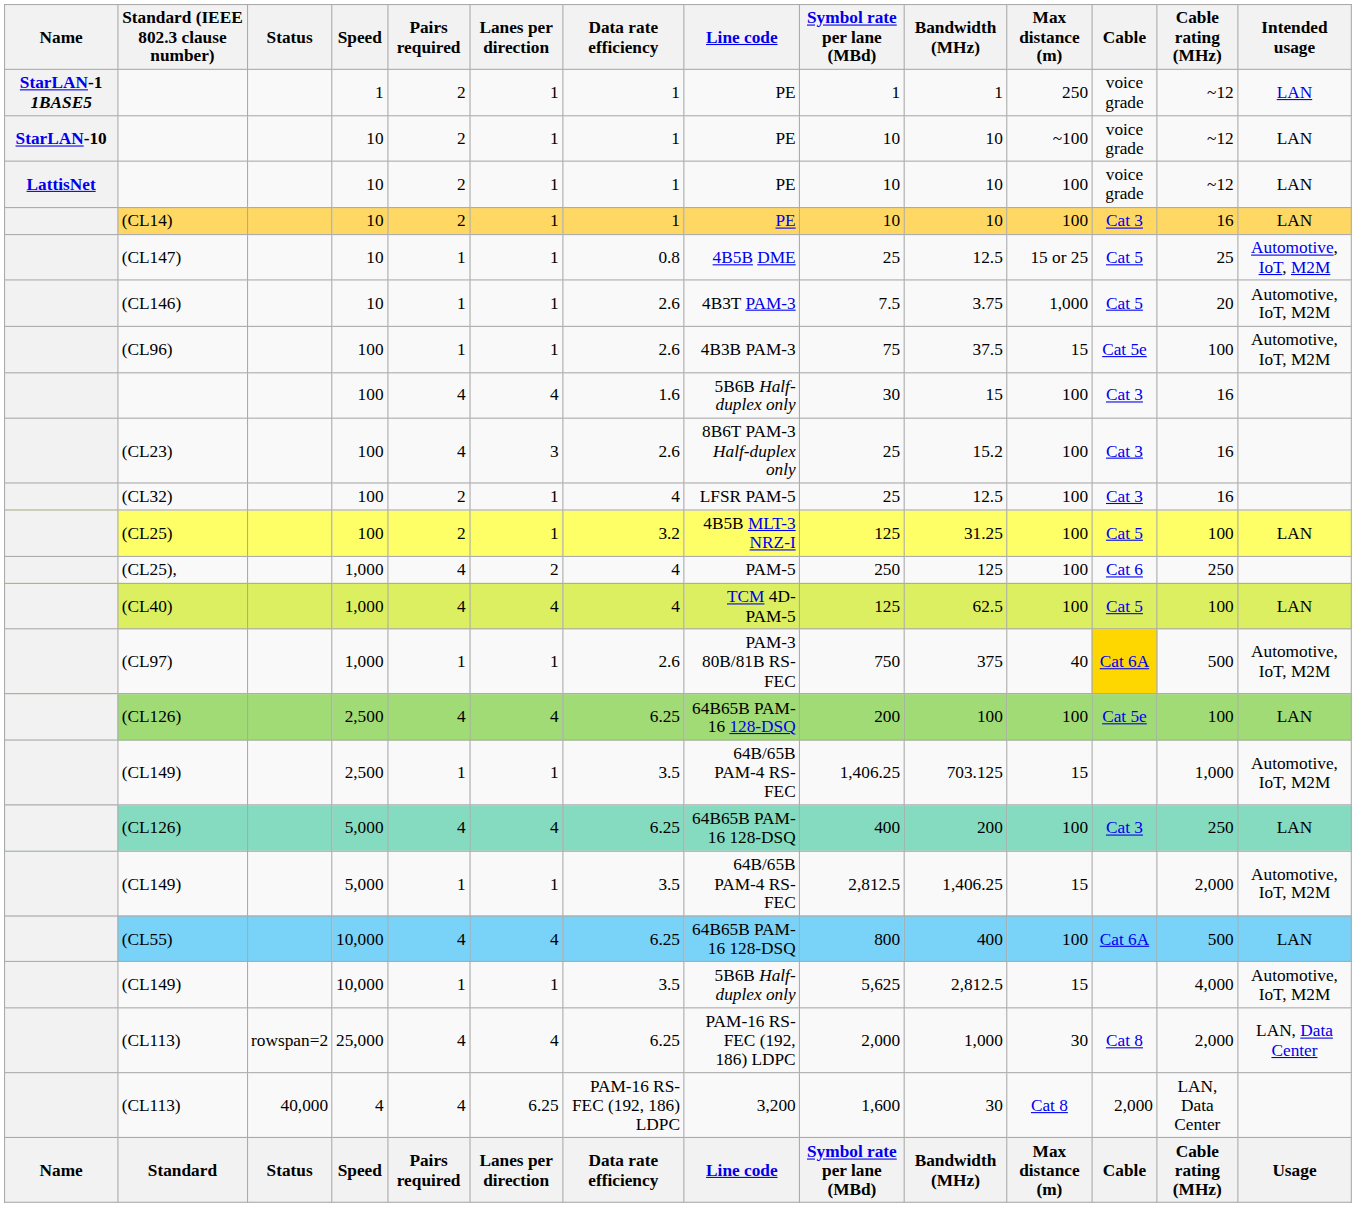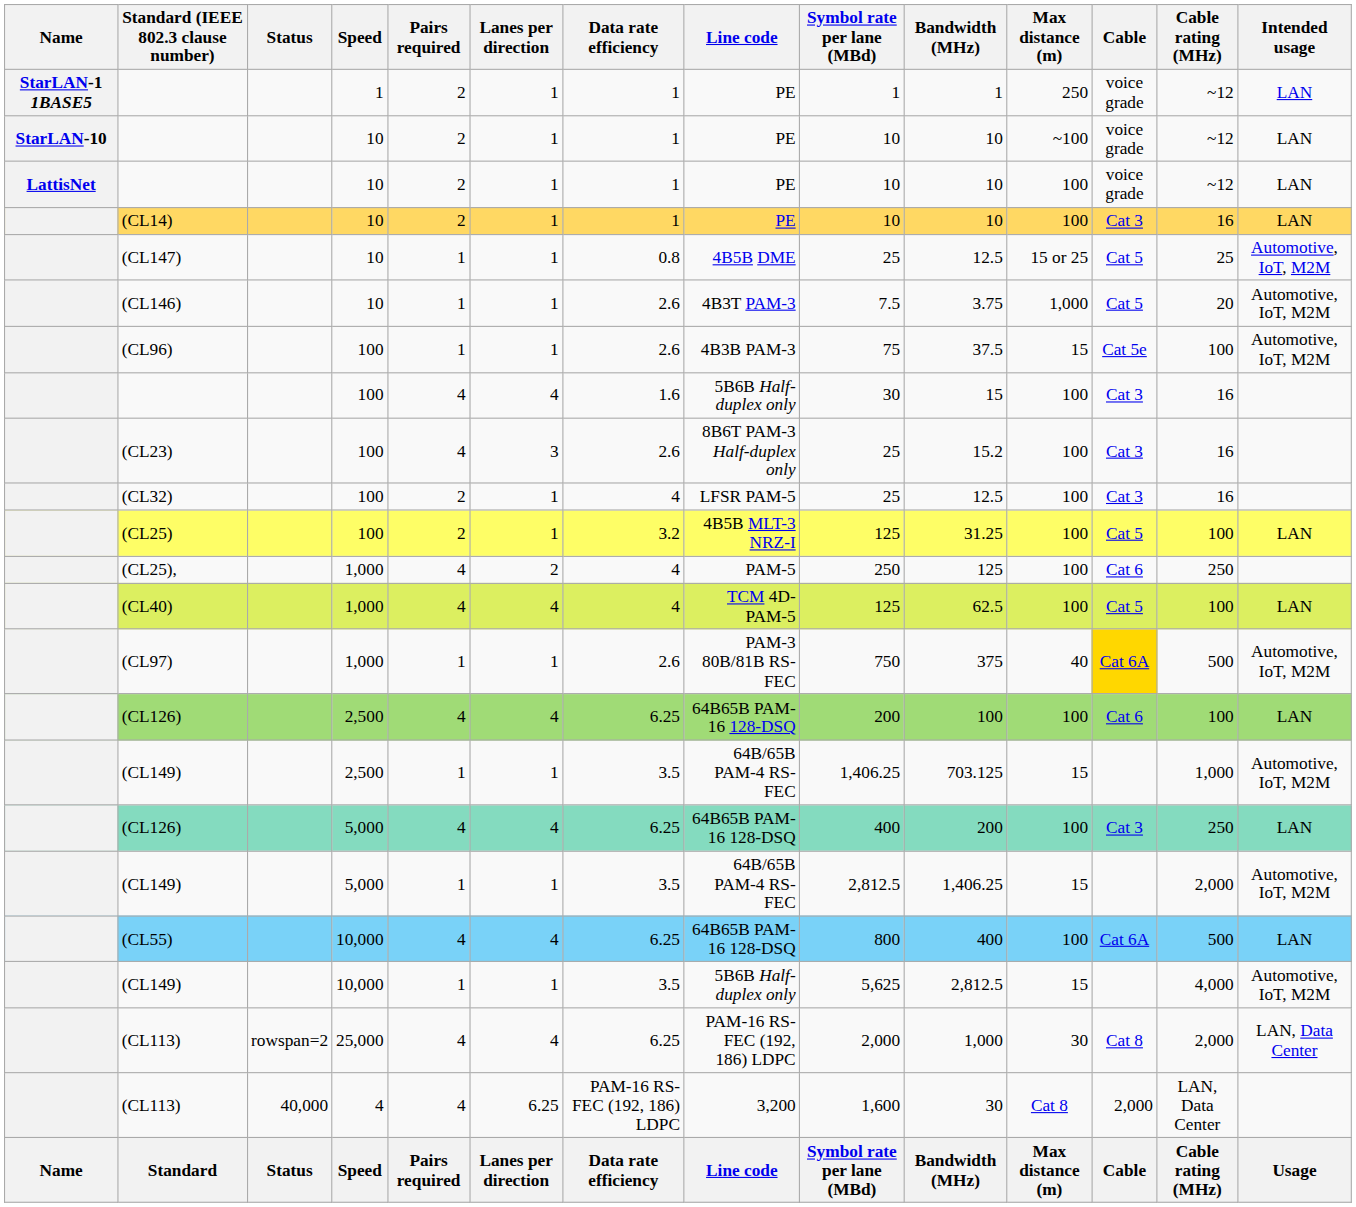(1124, 717) Cat 5e -> (1124, 717) Cat 6
